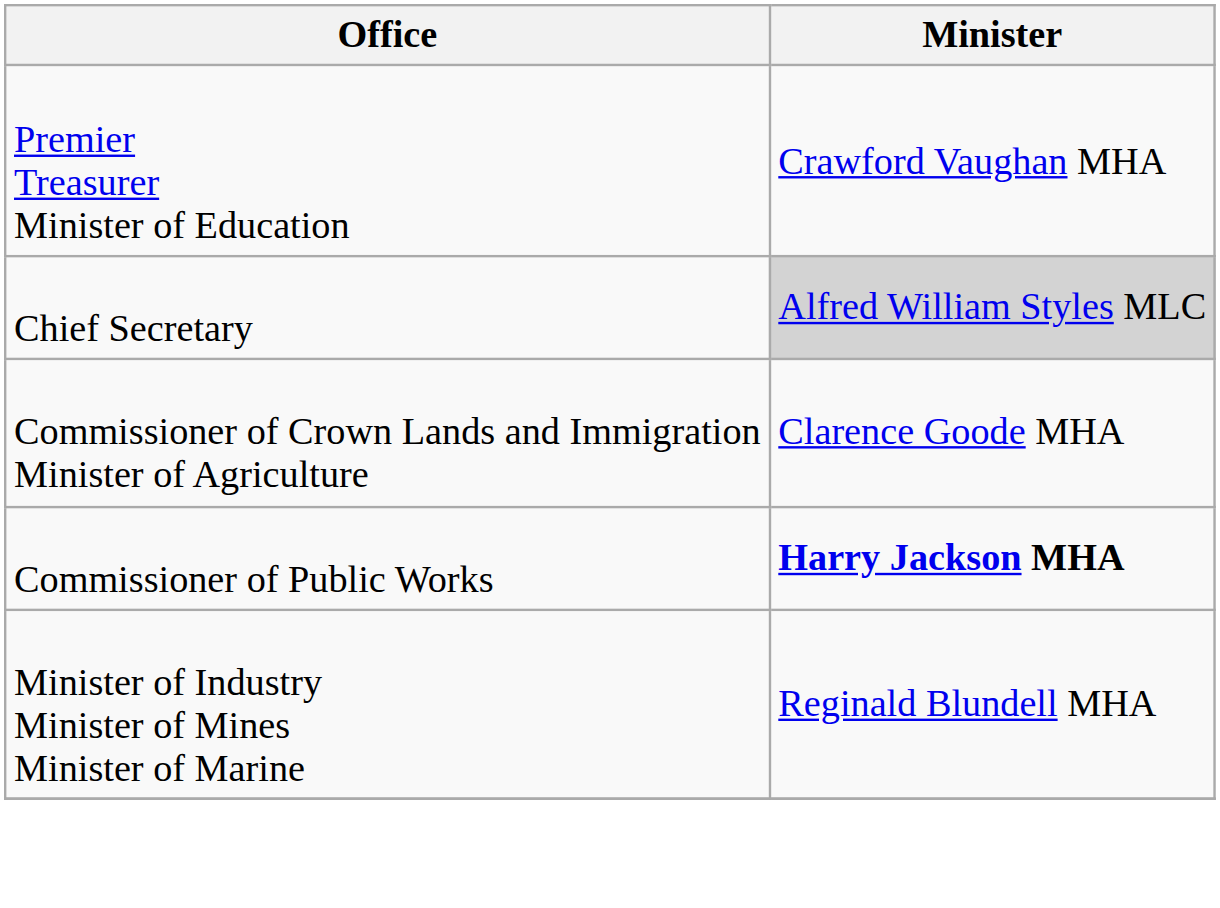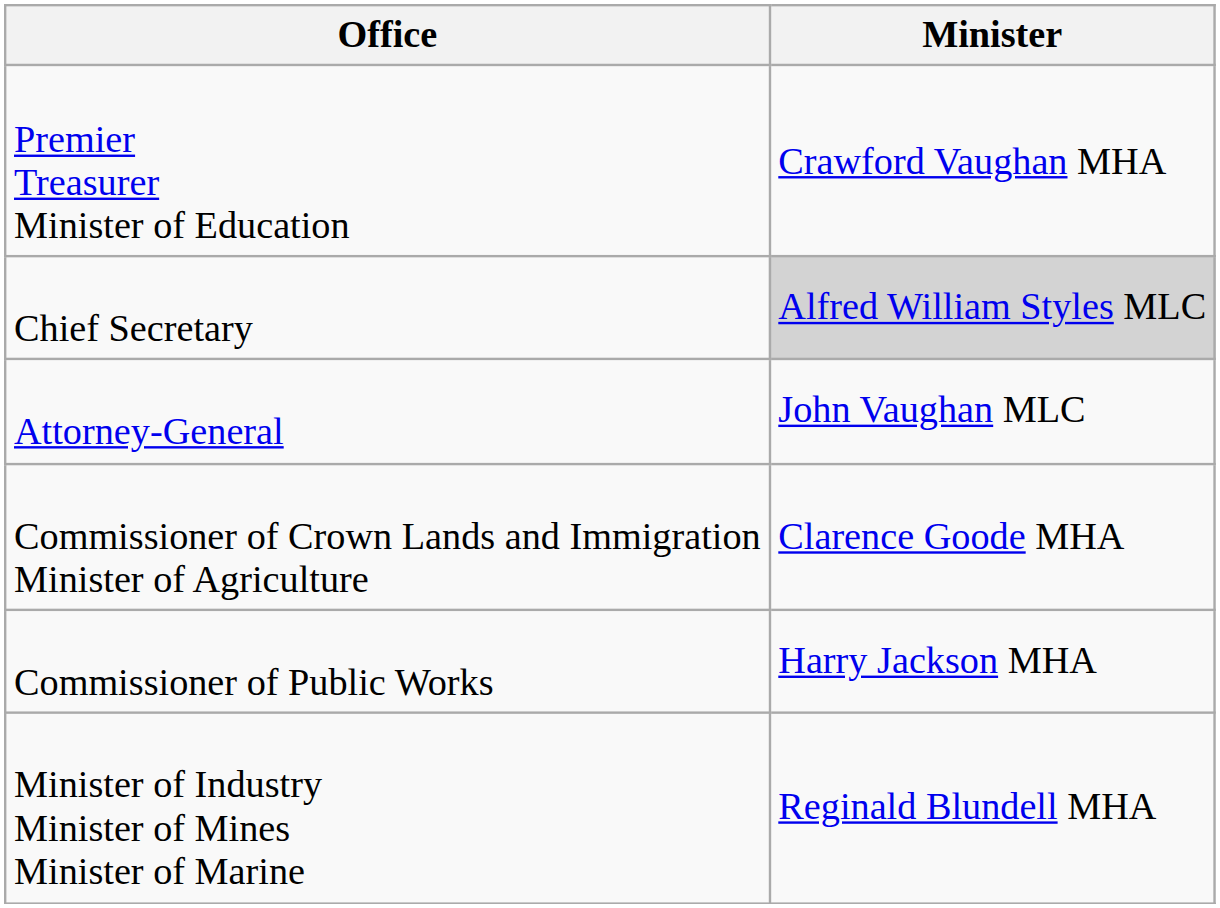+ row: (149, 431)
(951, 557) bold -> (938, 660) normal
